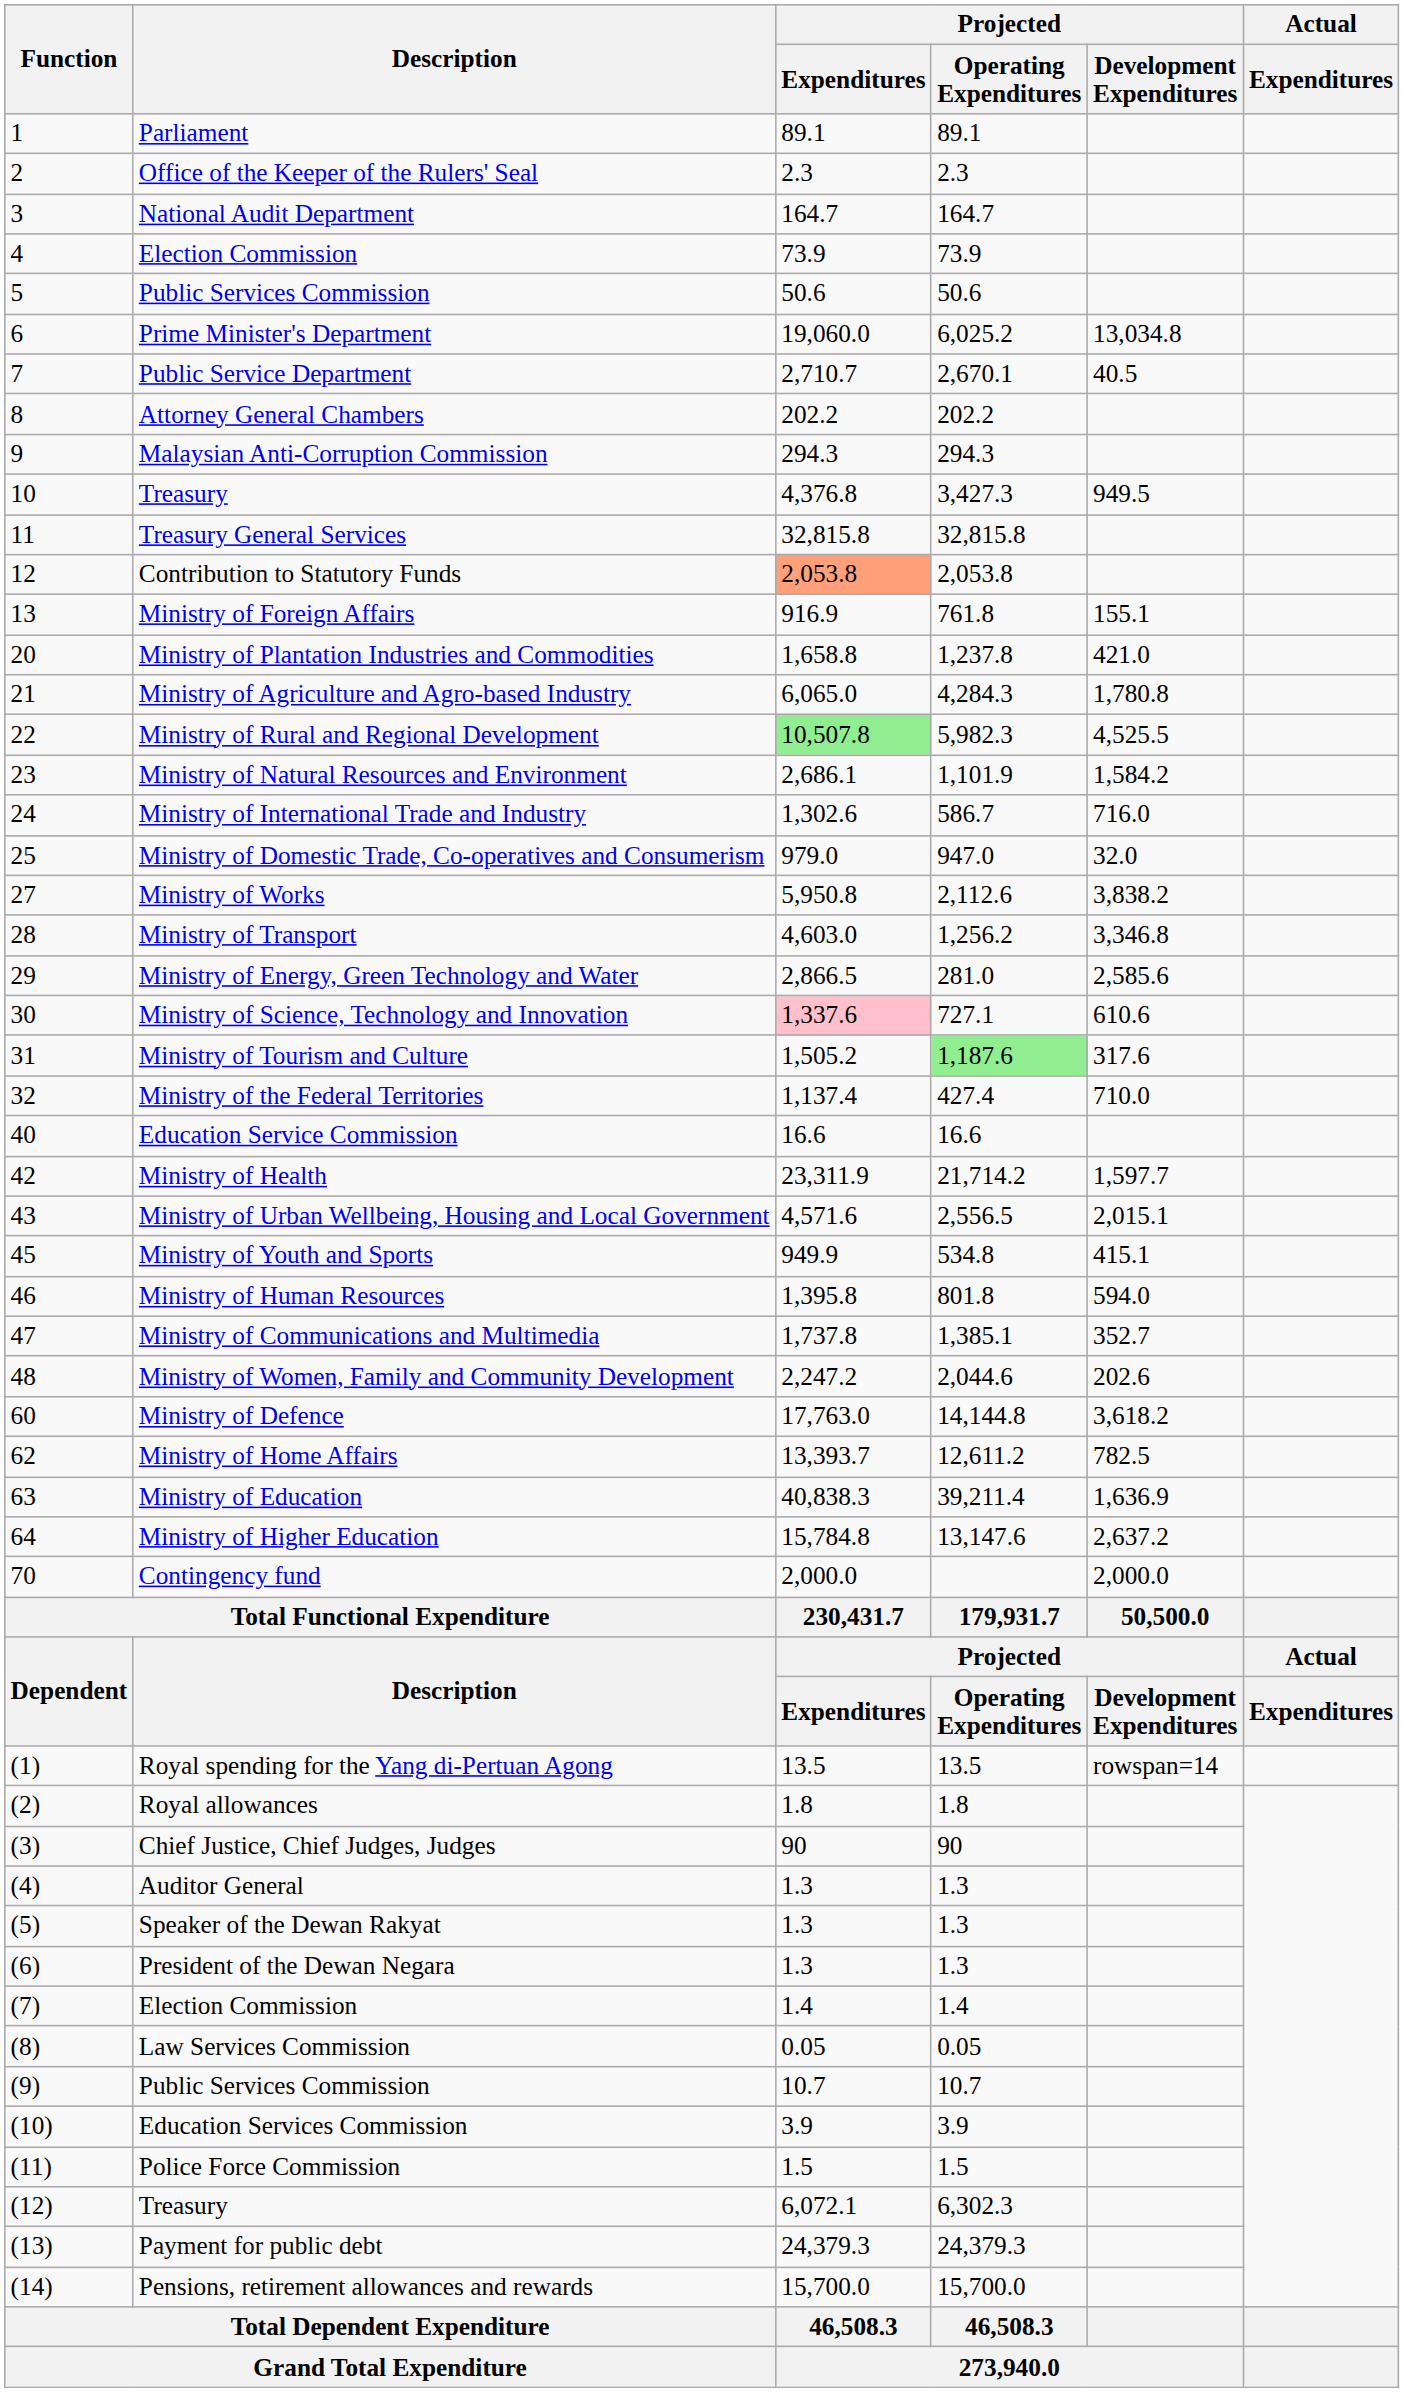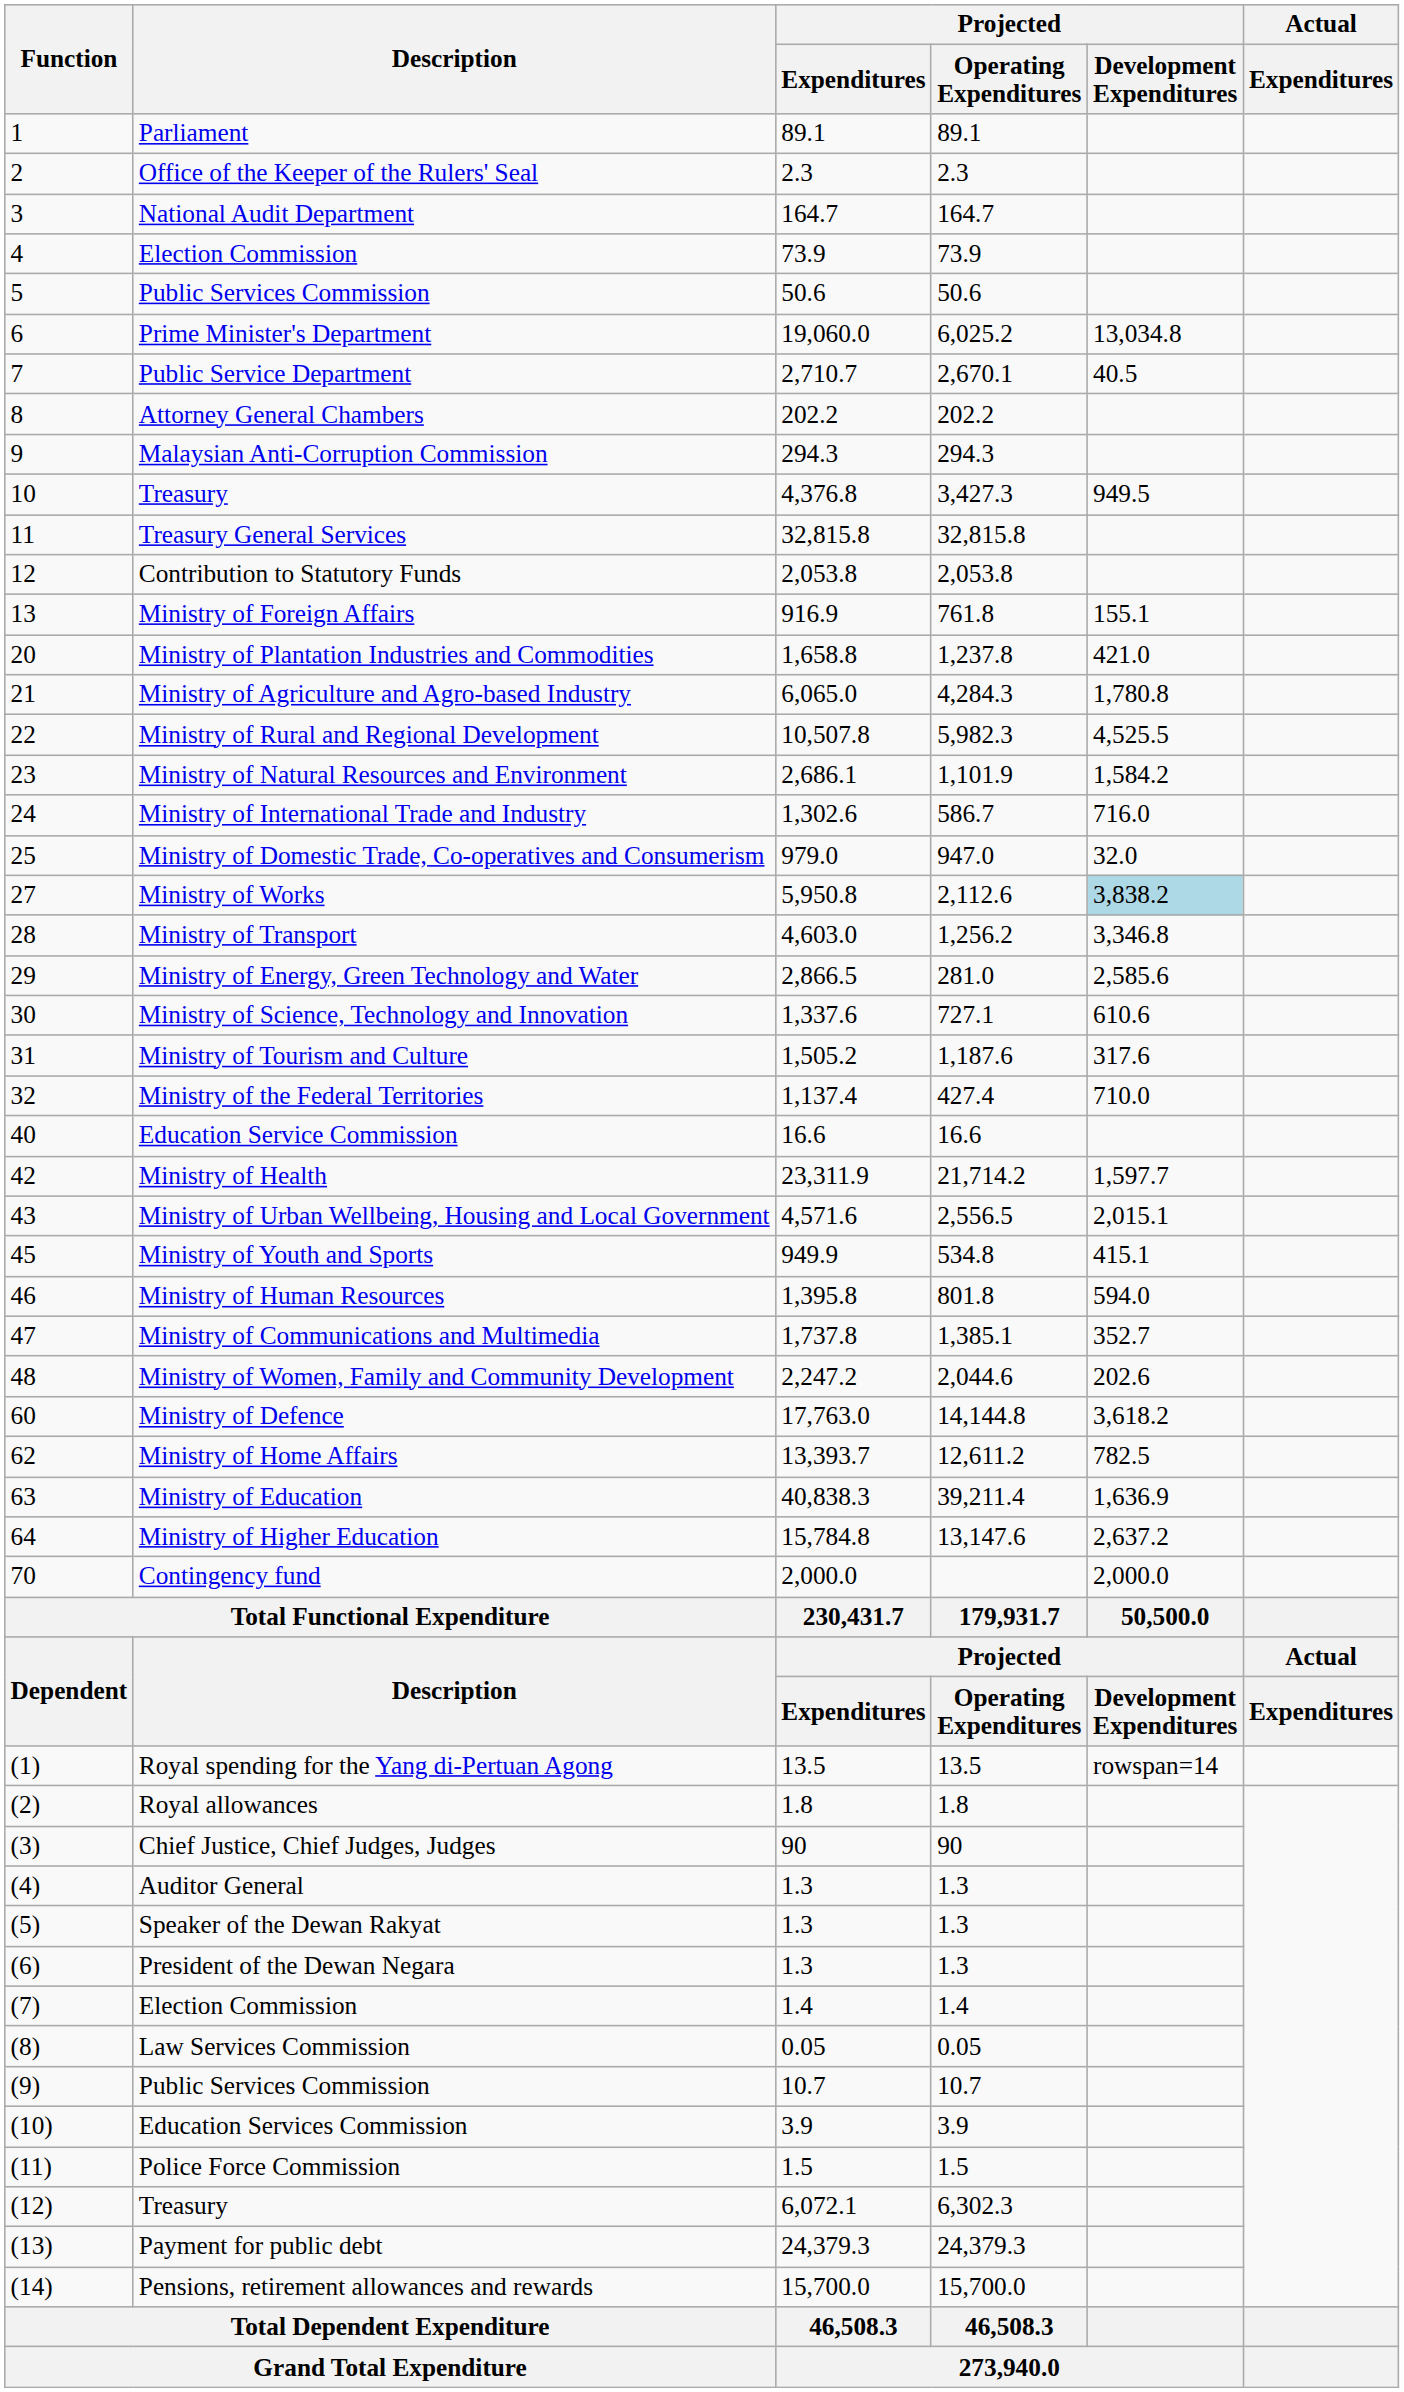(819, 574) lightsalmon background -> (819, 574) no background
(826, 734) lightgreen background -> (826, 734) no background
(1131, 894) no background -> (1131, 894) lightblue background
(819, 1015) pink background -> (819, 1015) no background
(975, 1055) lightgreen background -> (975, 1055) no background
